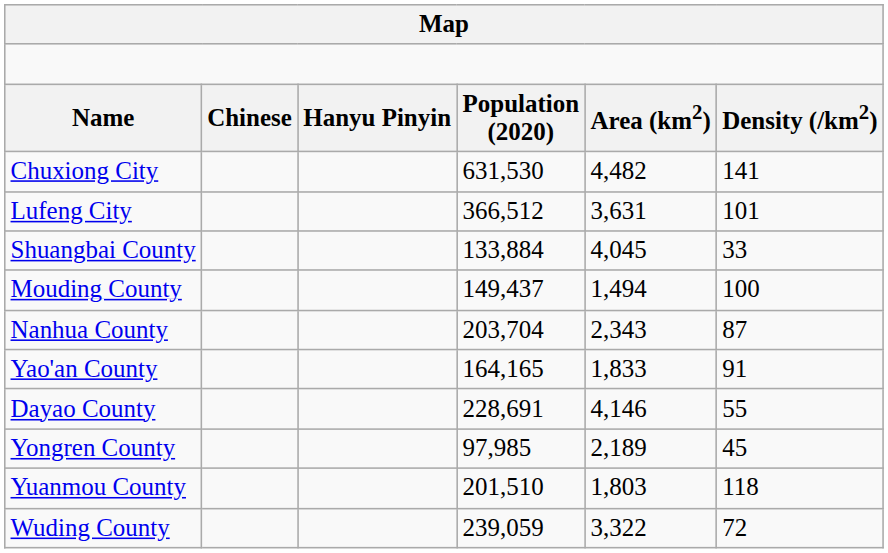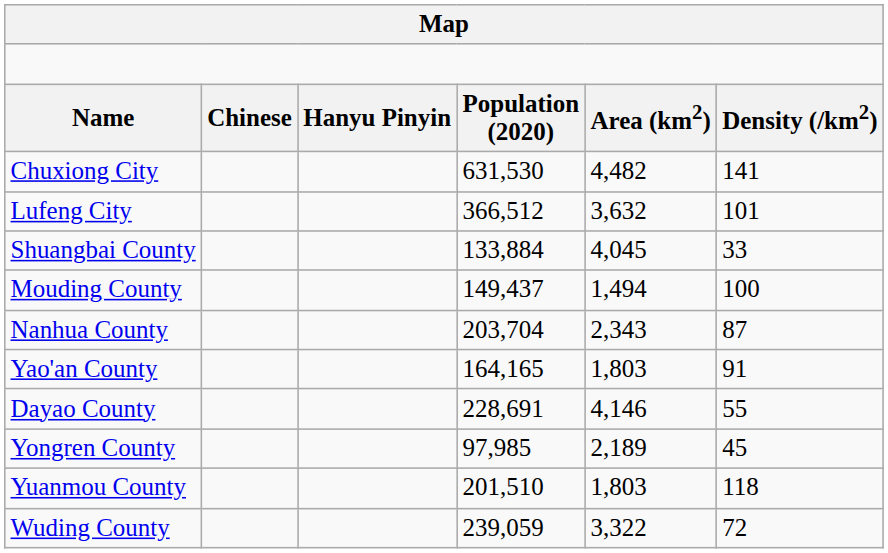(619, 210) 3,631 -> (619, 210) 3,632
(619, 369) 1,833 -> (619, 369) 1,803
